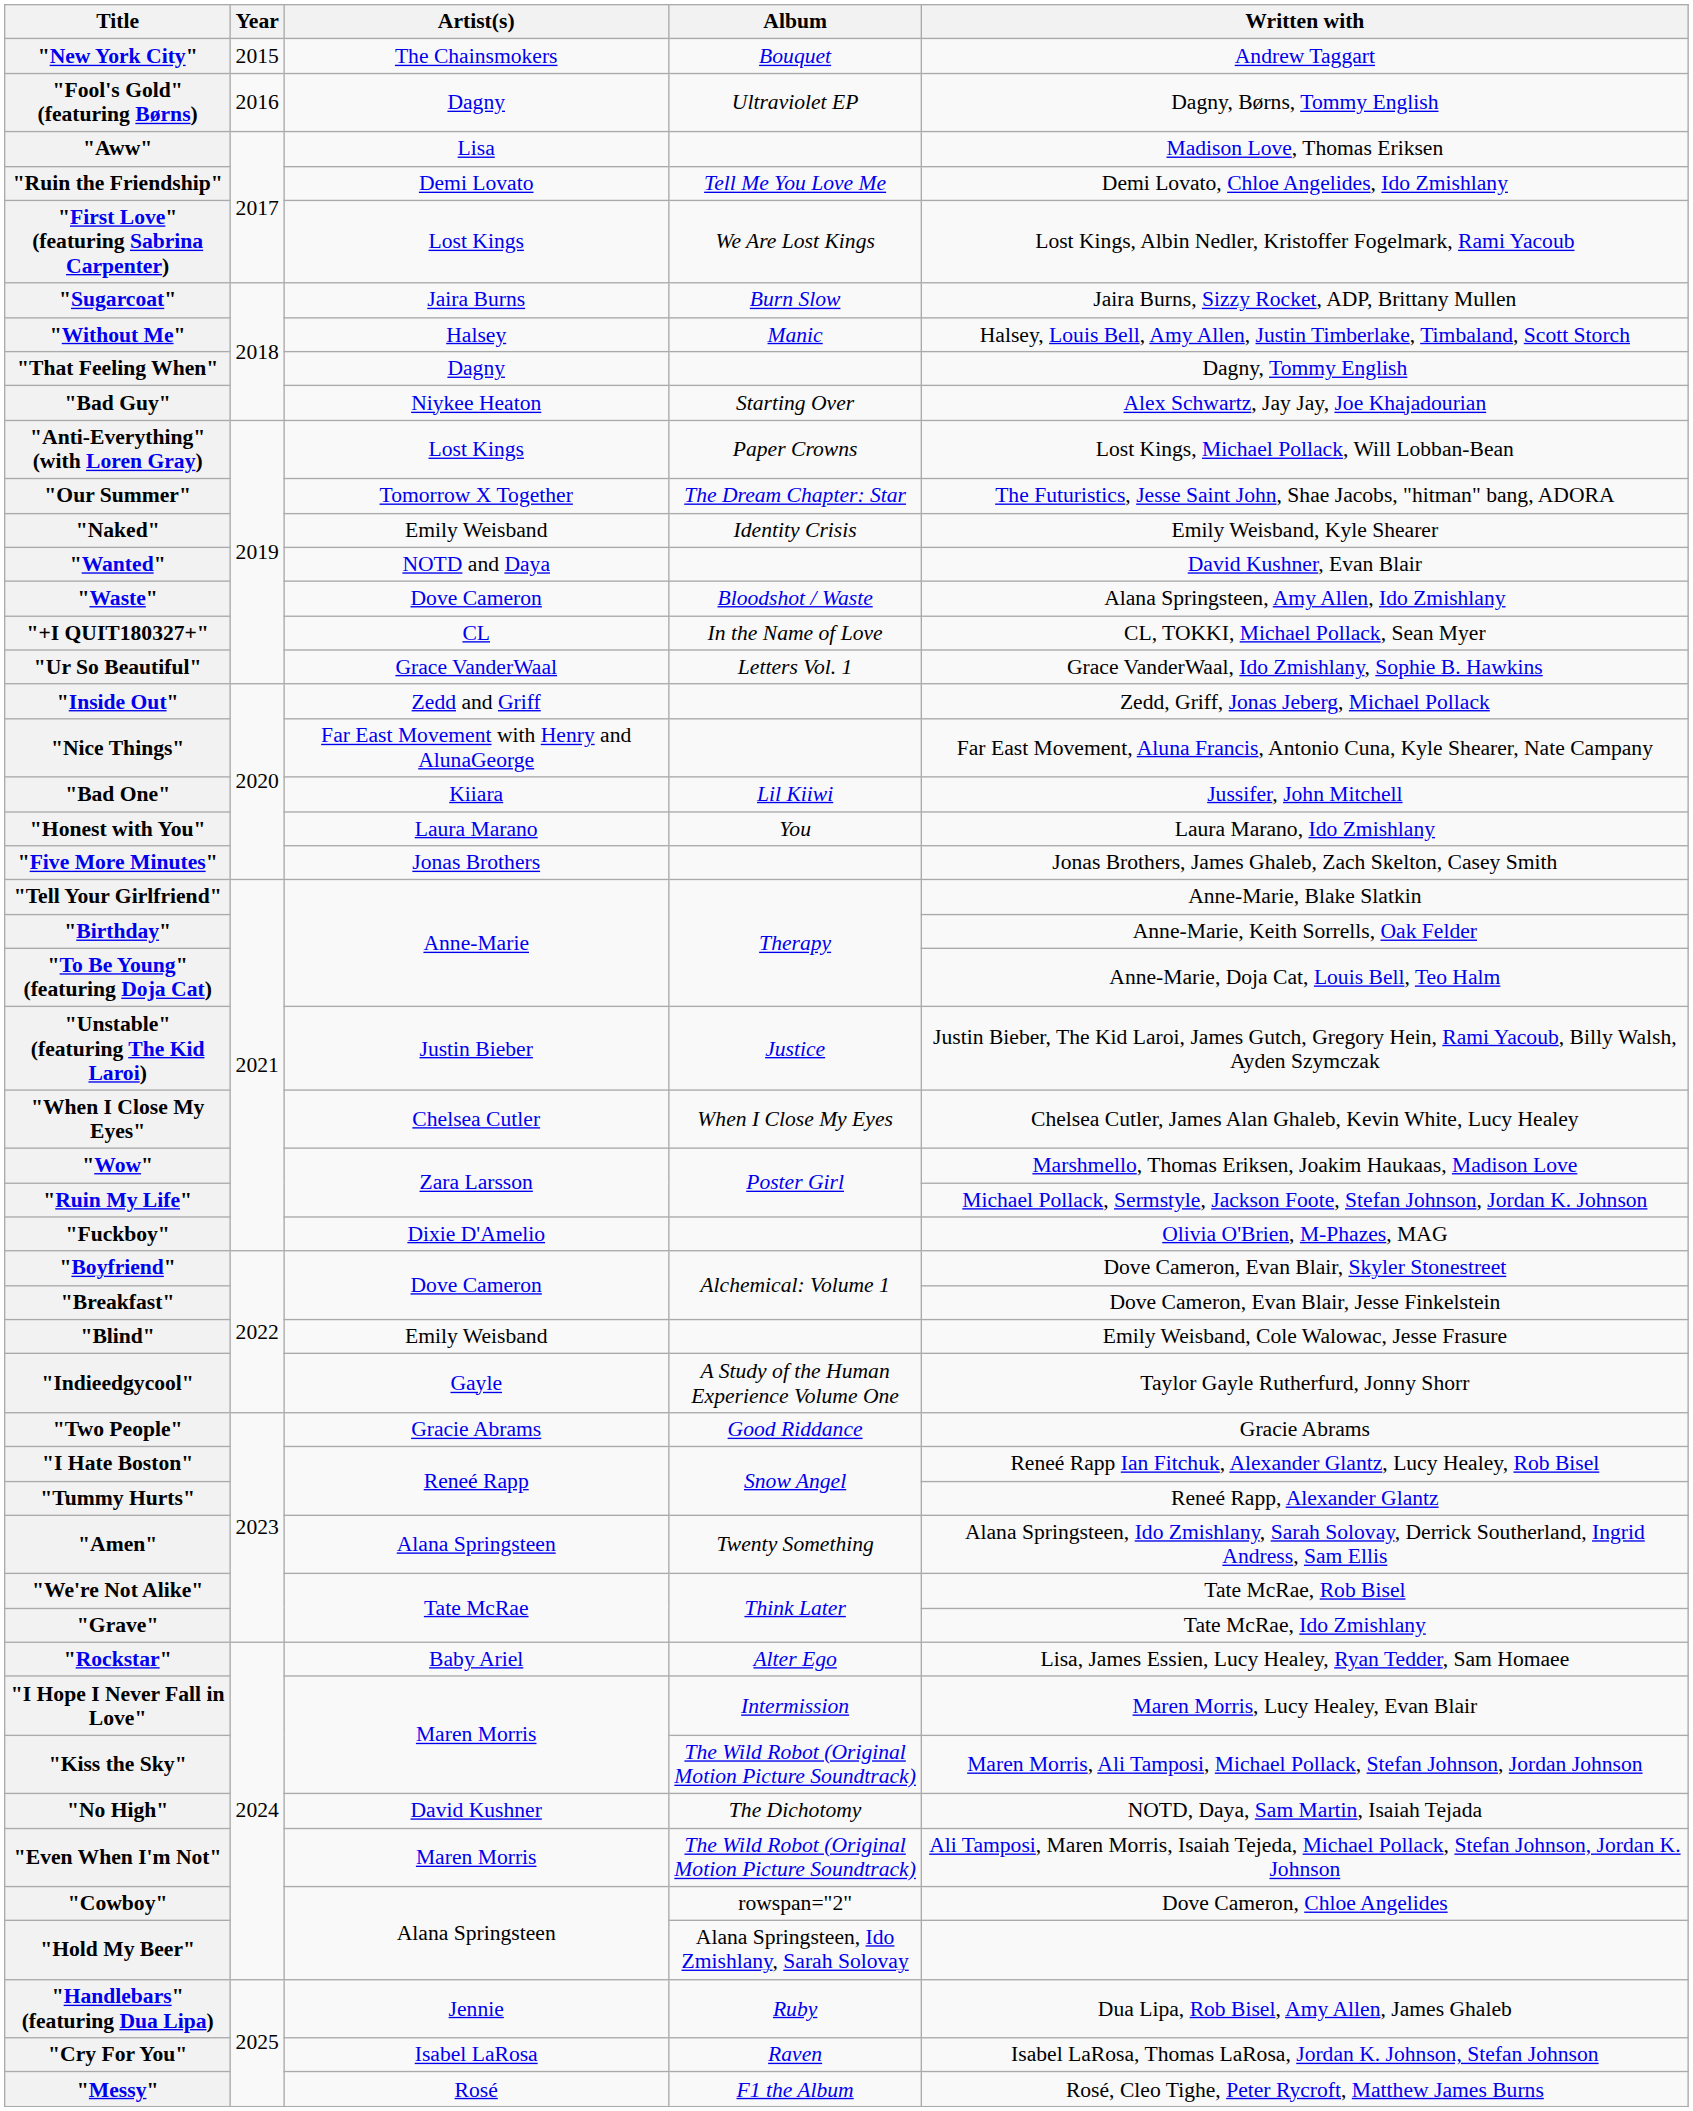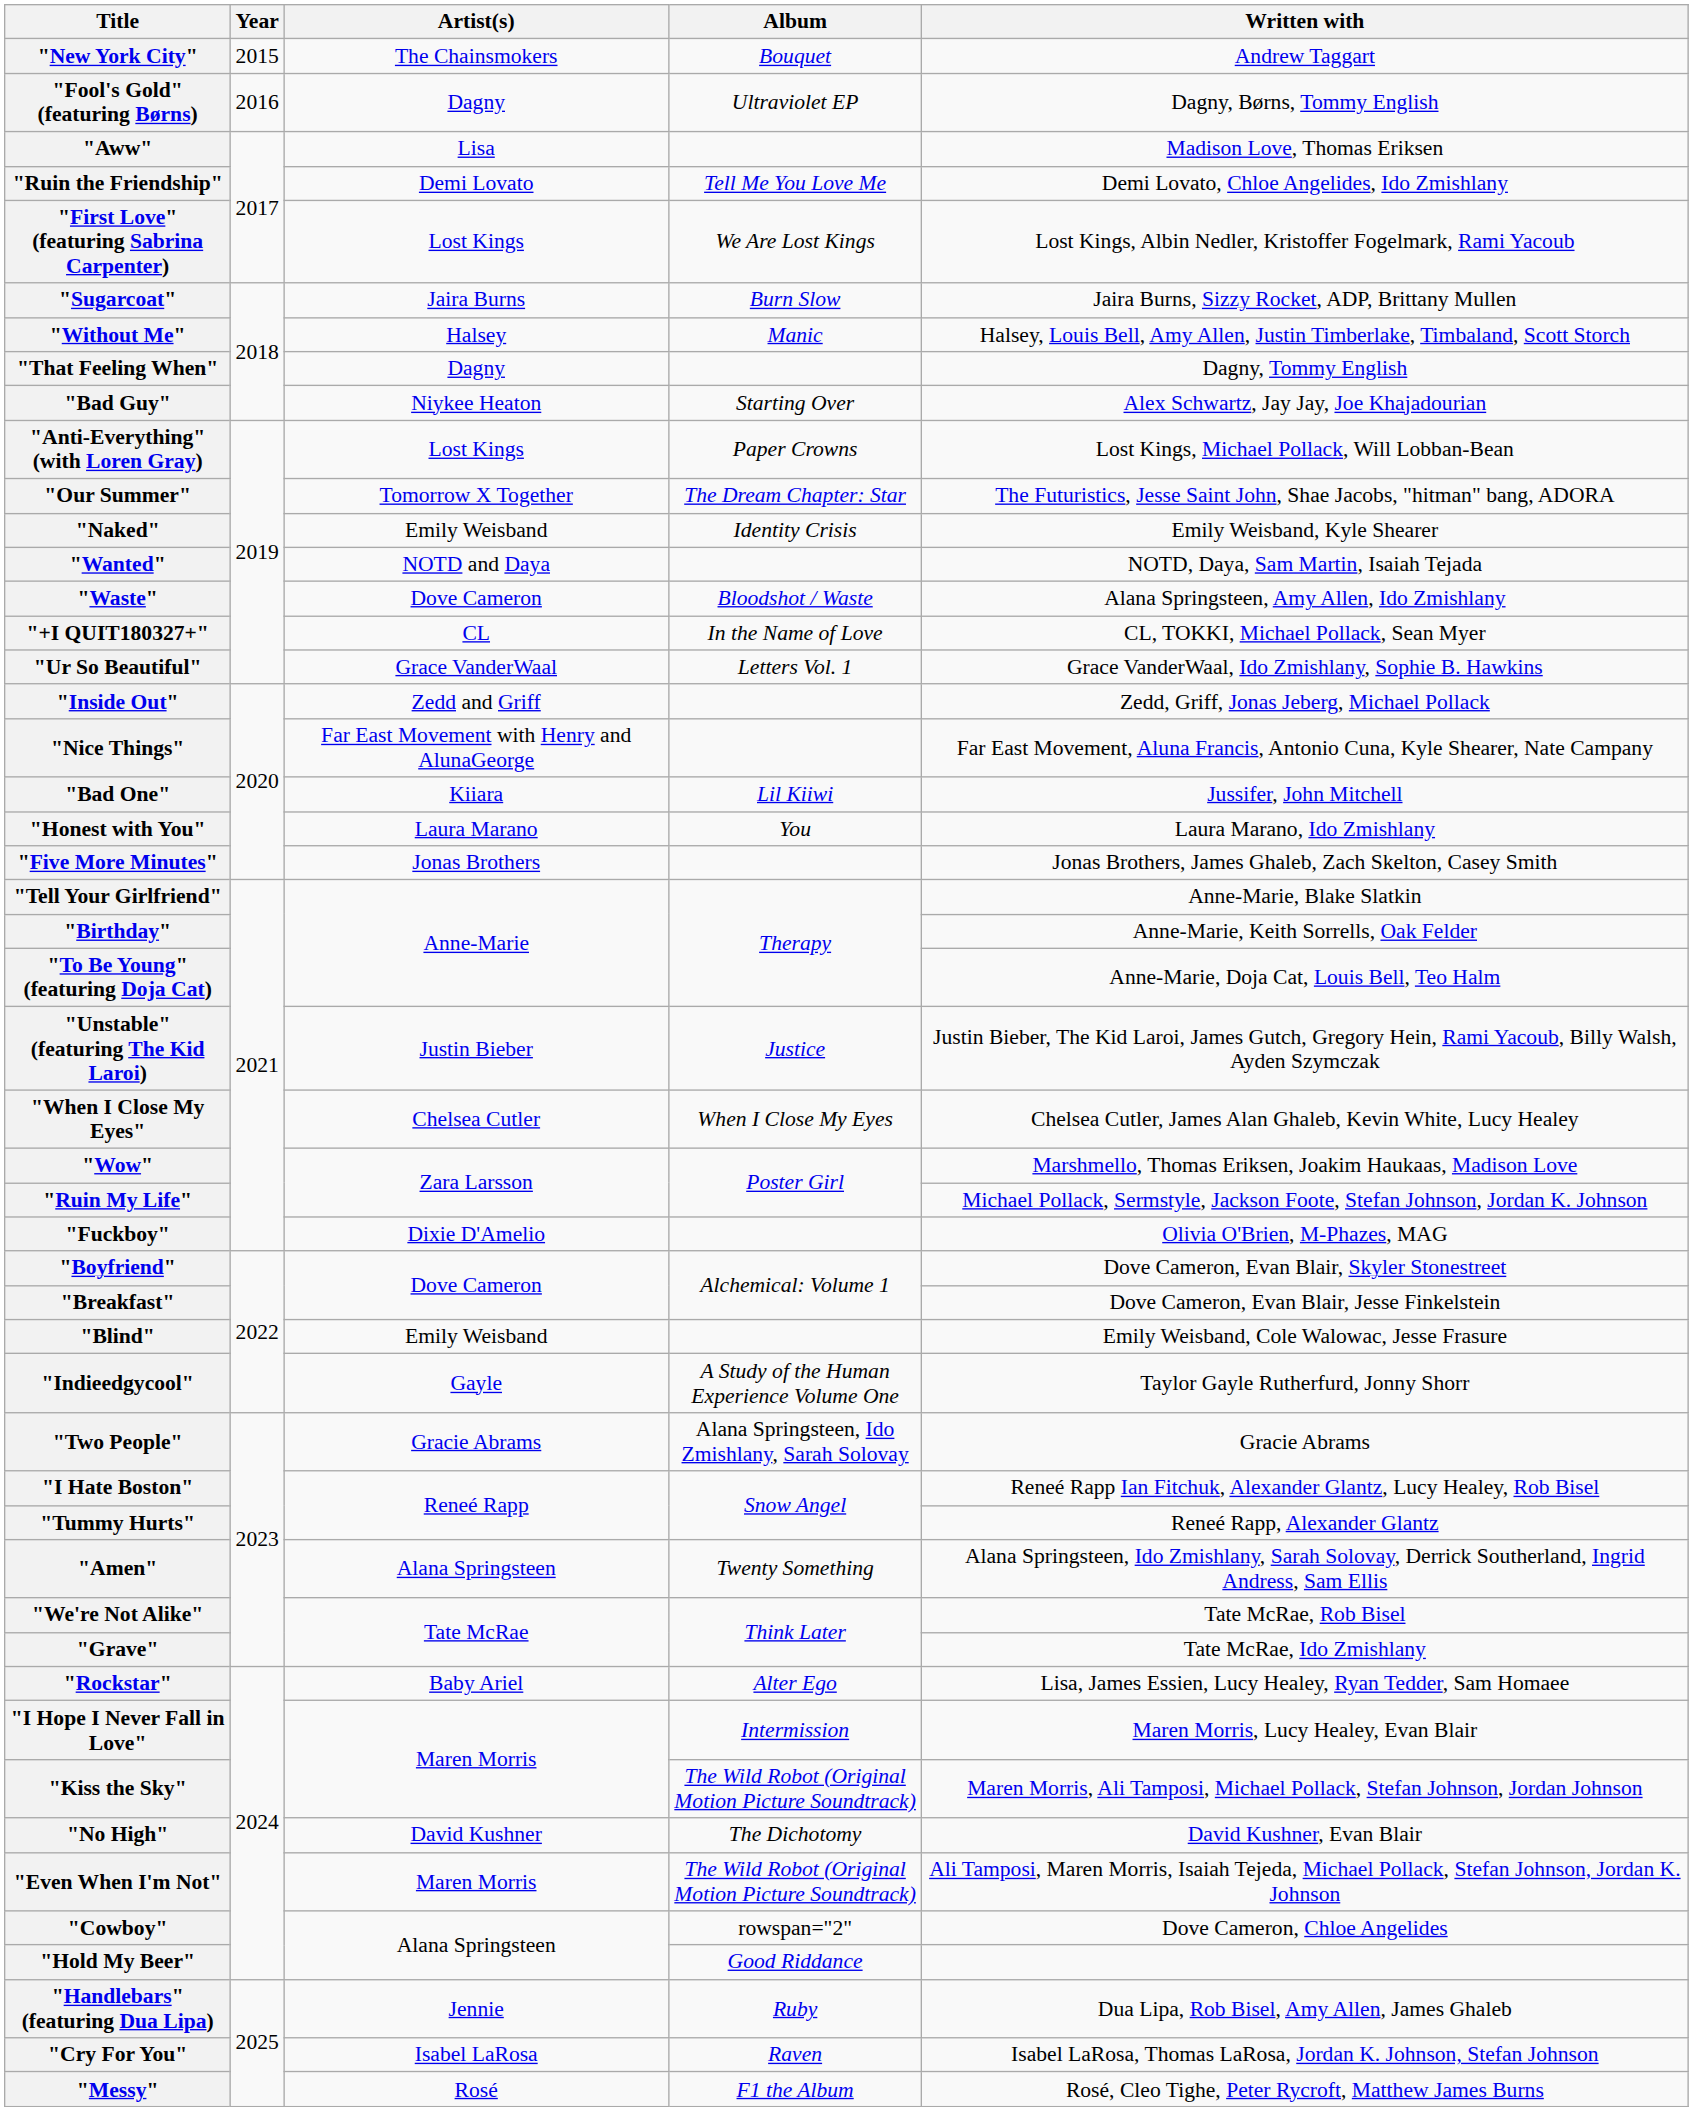(1305, 564) David Kushner, Evan Blair -> (1305, 564) NOTD, Daya, Sam Martin, Isaiah Tejada
(795, 1429) Good Riddance -> (795, 1441) Alana Springsteen, Ido Zmishlany, Sarah Solovay
(1305, 1810) NOTD, Daya, Sam Martin, Isaiah Tejada -> (1305, 1834) David Kushner, Evan Blair
(795, 1949) Alana Springsteen, Ido Zmishlany, Sarah Solovay -> (795, 1961) Good Riddance
